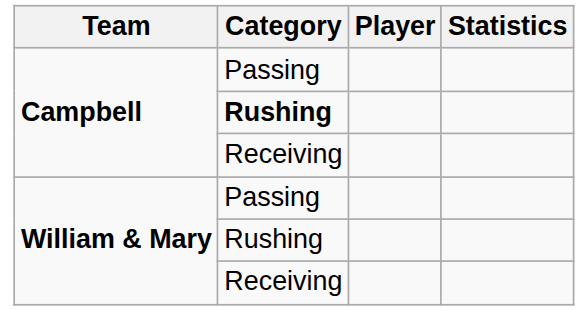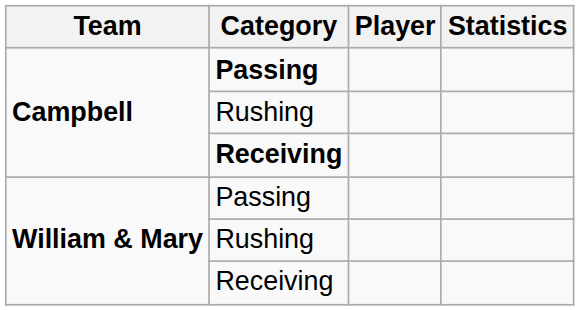(272, 69) normal -> (267, 69) bold
(278, 111) bold -> (265, 111) normal
(283, 154) normal -> (279, 154) bold
